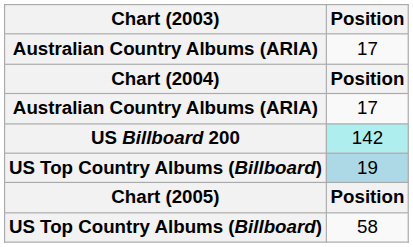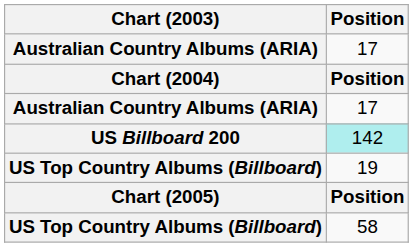(367, 167) lightblue background -> (367, 167) no background
